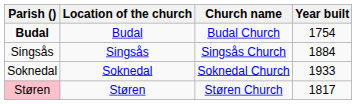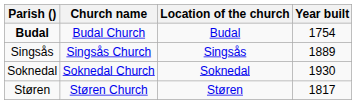columns swapped: (244, 14) <-> (127, 14)
(322, 52) 1884 -> (322, 52) 1889
(322, 71) 1933 -> (322, 71) 1930
(32, 90) pink background -> (32, 90) no background
